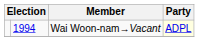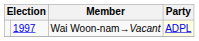(24, 28) 1994 -> (24, 28) 1997
